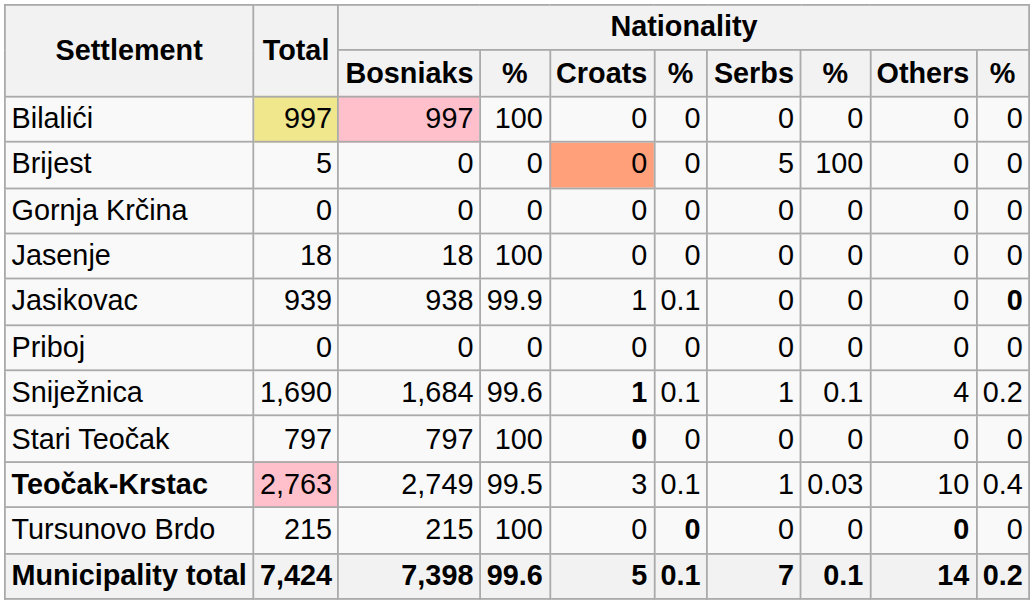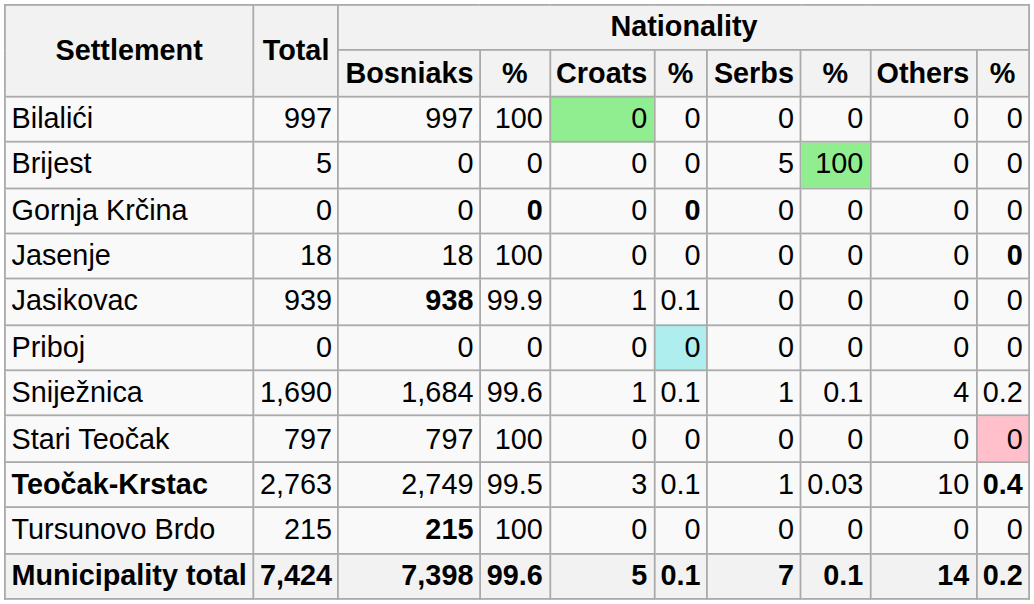(308, 118) khaki background -> (308, 118) no background
(449, 118) pink background -> (449, 118) no background
(639, 118) no background -> (639, 118) lightgreen background
(639, 164) lightsalmon background -> (639, 164) no background
(839, 164) no background -> (839, 164) lightgreen background
(535, 210) normal -> (535, 210) bold
(693, 210) normal -> (693, 210) bold
(1015, 255) normal -> (1015, 255) bold
(449, 301) normal -> (449, 301) bold
(1015, 301) bold -> (1015, 301) normal
(693, 347) no background -> (693, 347) paleturquoise background
(639, 392) bold -> (639, 392) normal
(639, 438) bold -> (639, 438) normal
(1015, 438) no background -> (1015, 438) pink background
(296, 484) pink background -> (296, 484) no background
(1003, 484) normal -> (1003, 484) bold
(449, 529) normal -> (449, 529) bold
(693, 529) bold -> (693, 529) normal
(961, 529) bold -> (961, 529) normal
